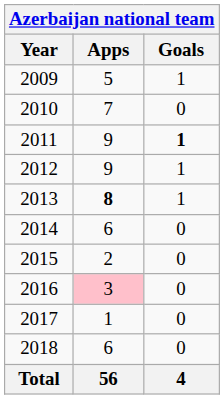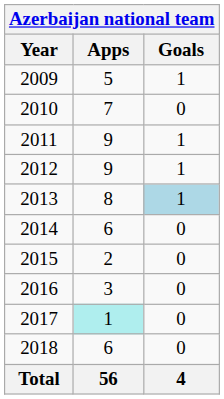(181, 139) bold -> (181, 139) normal
(108, 199) bold -> (108, 199) normal
(181, 199) no background -> (181, 199) lightblue background
(108, 288) pink background -> (108, 288) no background
(108, 318) no background -> (108, 318) paleturquoise background
